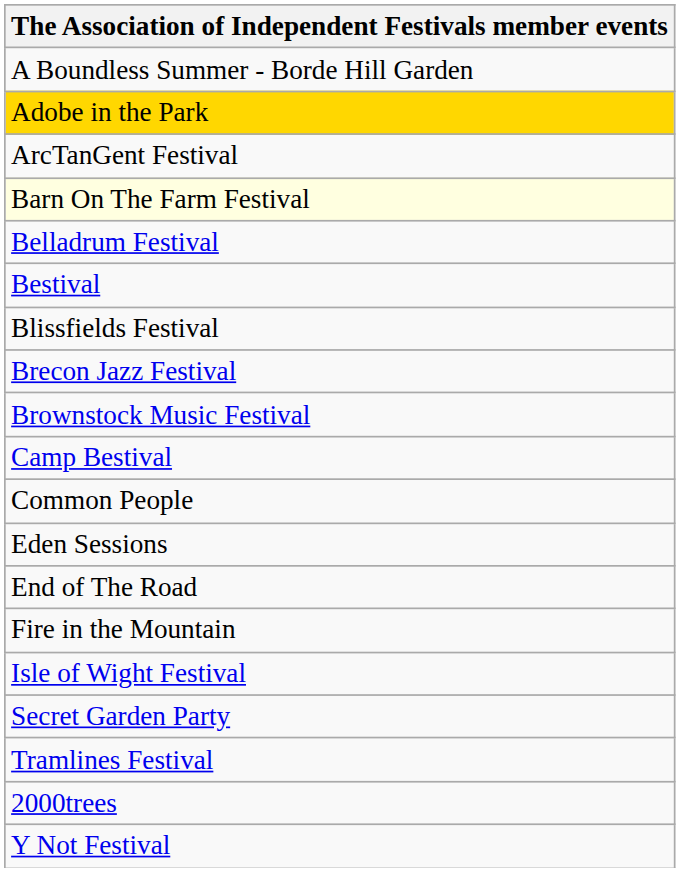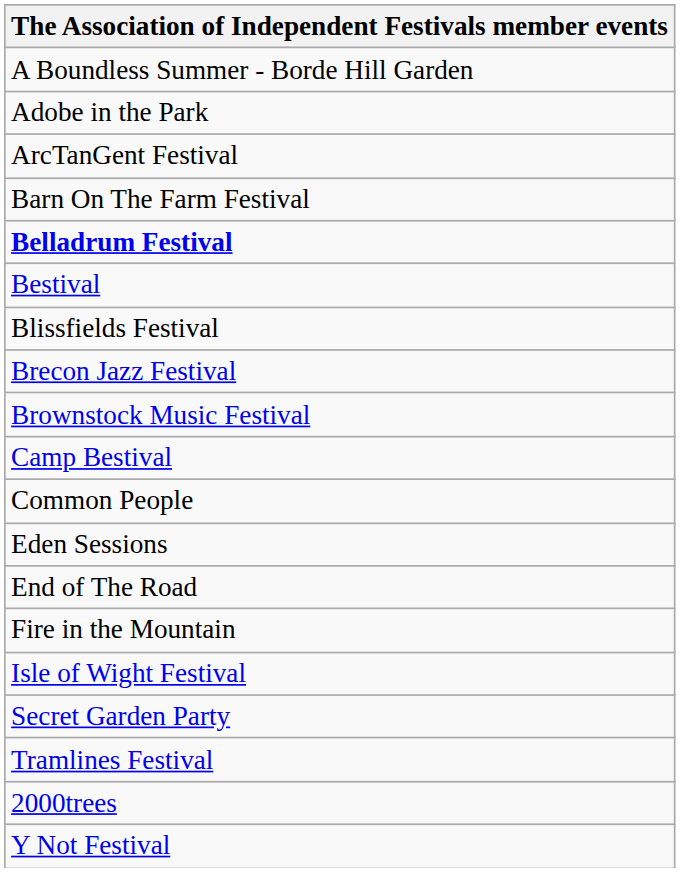(110, 112) gold background -> (110, 112) no background
(160, 198) lightyellow background -> (160, 198) no background
(115, 241) normal -> (122, 241) bold
